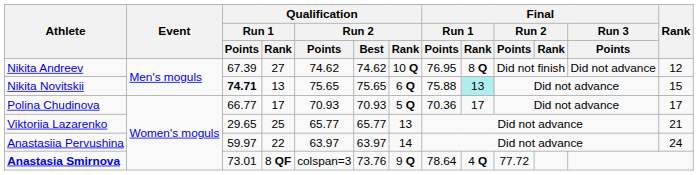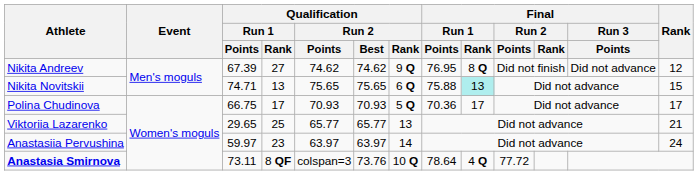(405, 68) 10 Q -> (405, 68) 9 Q
(242, 87) bold -> (242, 87) normal
(242, 105) 66.77 -> (242, 105) 66.75
(278, 143) 22 -> (278, 143) 23
(242, 161) 73.01 -> (242, 161) 73.11
(405, 161) 9 Q -> (405, 161) 10 Q
